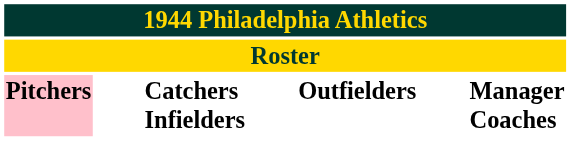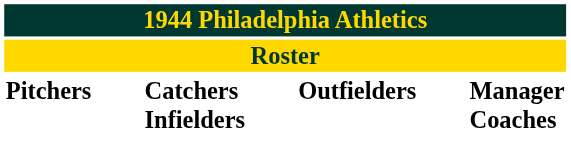(49, 90) pink background -> (49, 90) no background
